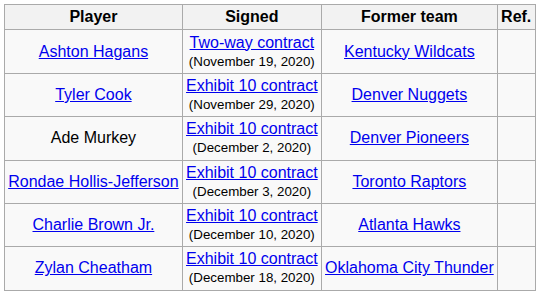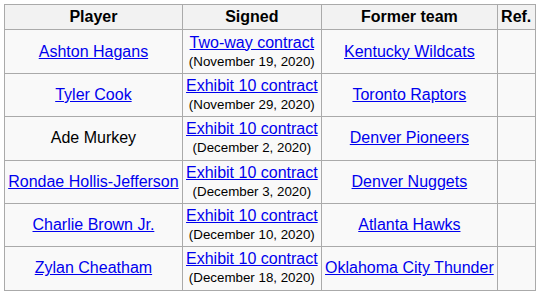(409, 94) Denver Nuggets -> (409, 94) Toronto Raptors
(409, 181) Toronto Raptors -> (409, 181) Denver Nuggets
